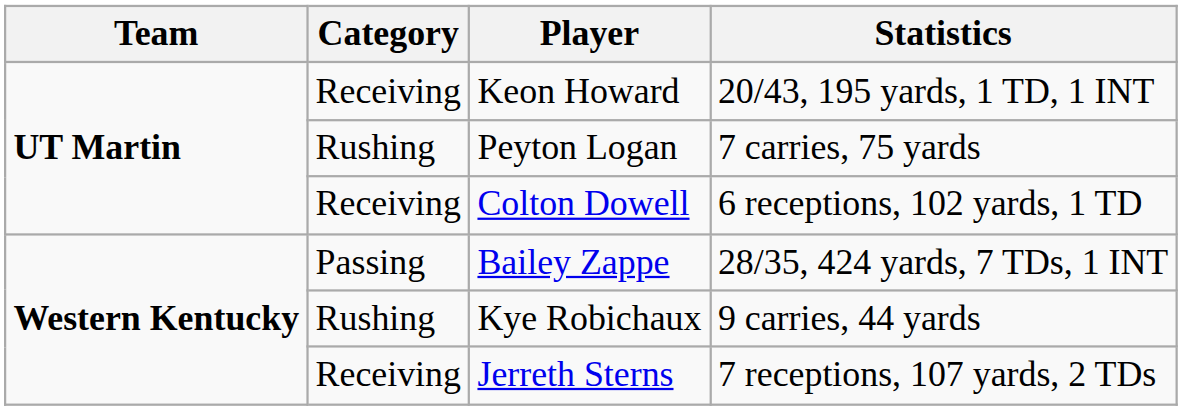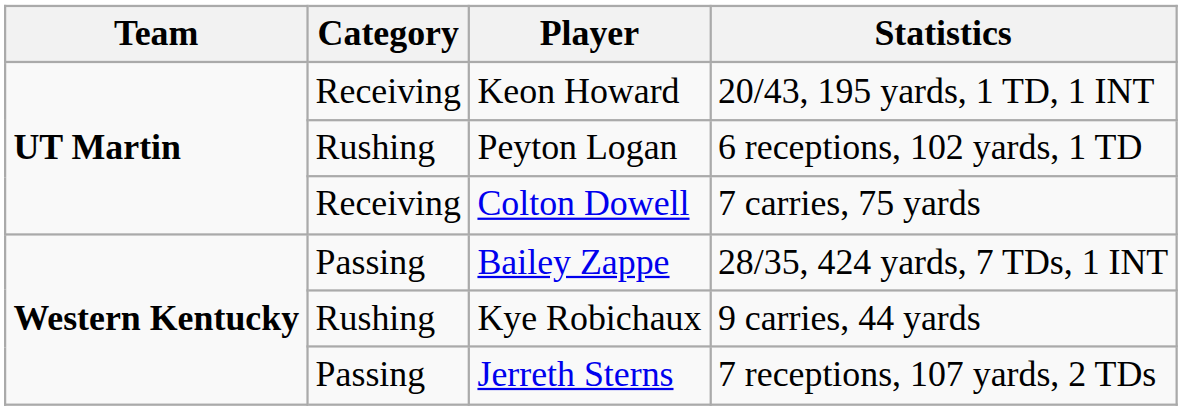(849, 147) 7 carries, 75 yards -> (930, 147) 6 receptions, 102 yards, 1 TD
(930, 204) 6 receptions, 102 yards, 1 TD -> (849, 204) 7 carries, 75 yards
(388, 374) Receiving -> (370, 374) Passing
